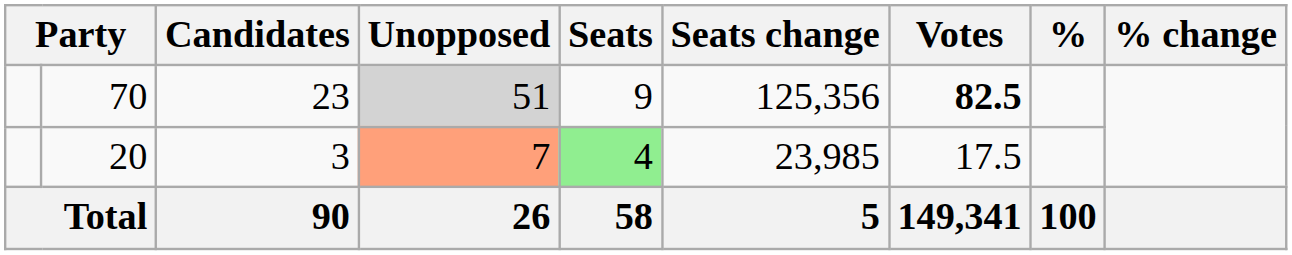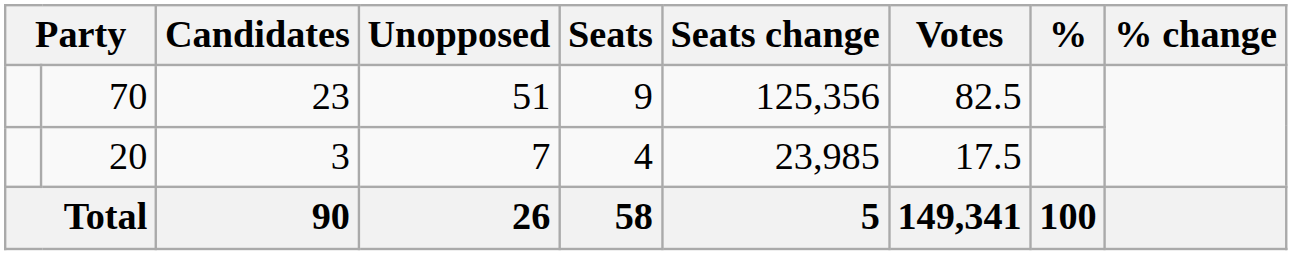(531, 95) lightgrey background -> (531, 95) no background
(988, 95) bold -> (988, 95) normal
(541, 156) lightsalmon background -> (541, 156) no background
(643, 156) lightgreen background -> (643, 156) no background
